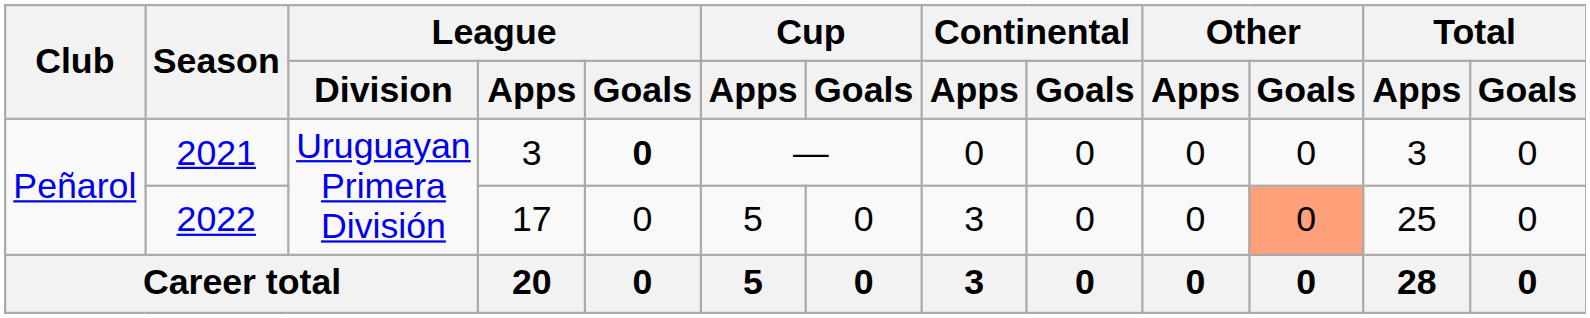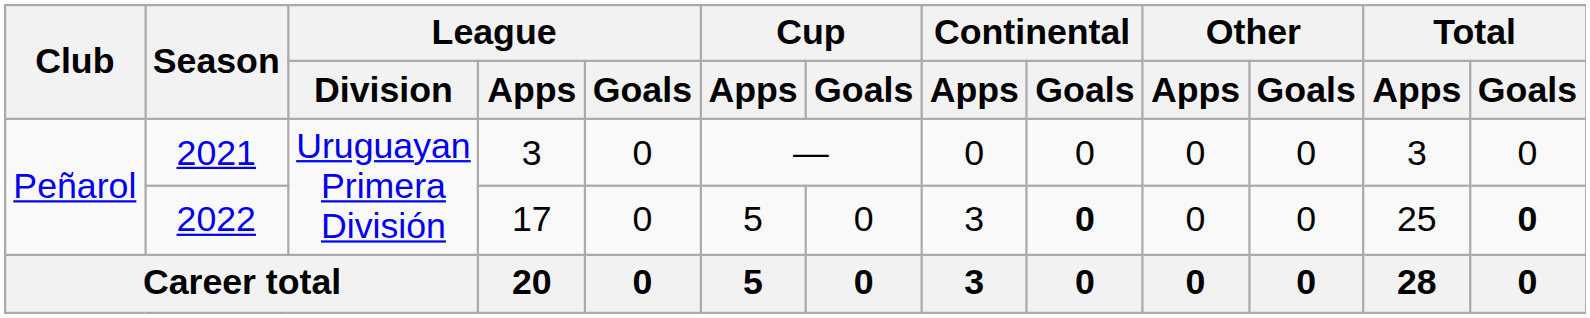(642, 151) bold -> (642, 151) normal
(1085, 220) normal -> (1085, 220) bold
(1306, 220) lightsalmon background -> (1306, 220) no background
(1527, 220) normal -> (1527, 220) bold
